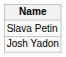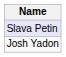(32, 28) no background -> (32, 28) lavender background
